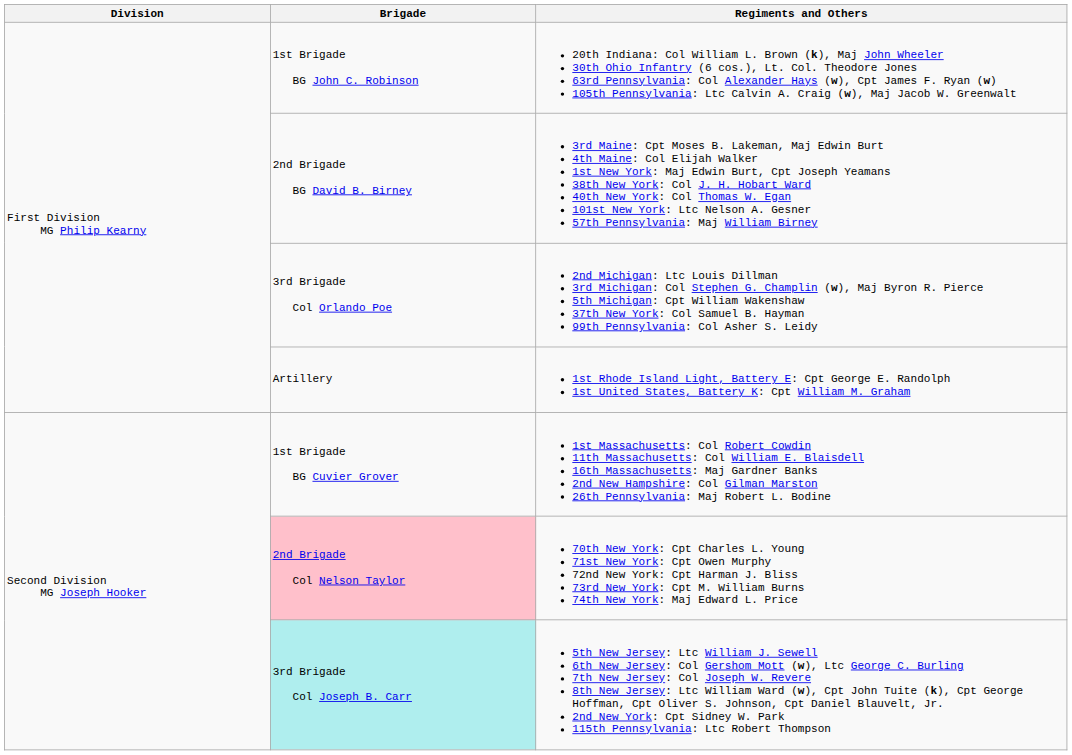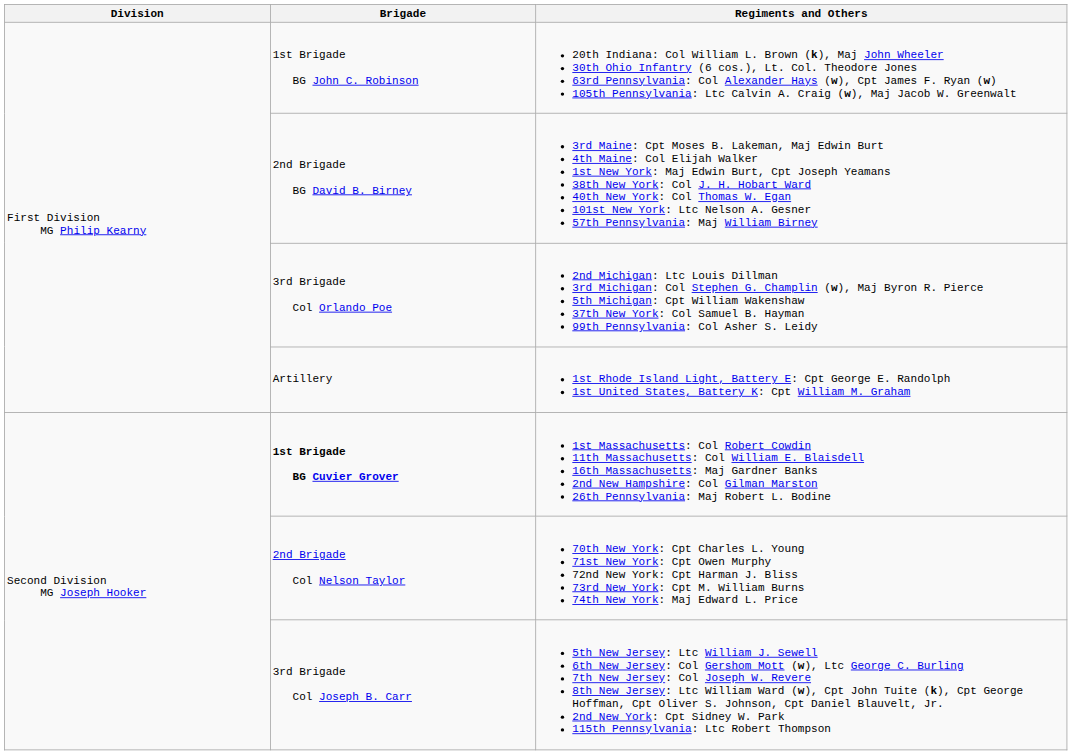(336, 464) normal -> (336, 464) bold
(339, 568) pink background -> (339, 568) no background
(342, 685) paleturquoise background -> (342, 685) no background
